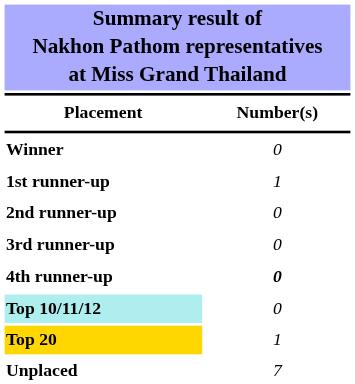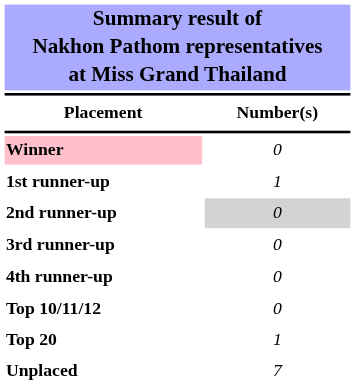(35, 149) no background -> (35, 149) pink background
(277, 213) no background -> (277, 213) lightgrey background
(277, 276) bold -> (277, 276) normal
(53, 308) paleturquoise background -> (53, 308) no background
(31, 339) gold background -> (31, 339) no background
